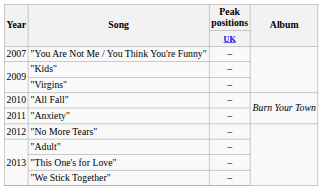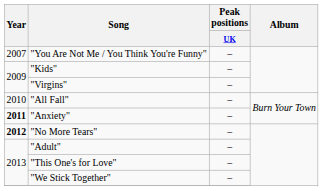(16, 116) normal -> (16, 116) bold
(16, 131) normal -> (16, 131) bold
